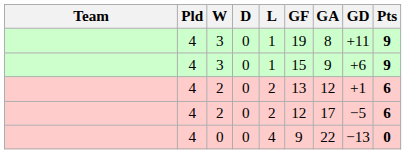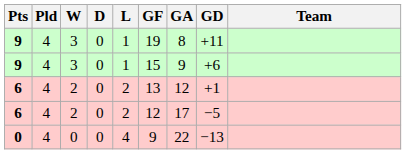columns swapped: (91, 16) <-> (387, 16)
